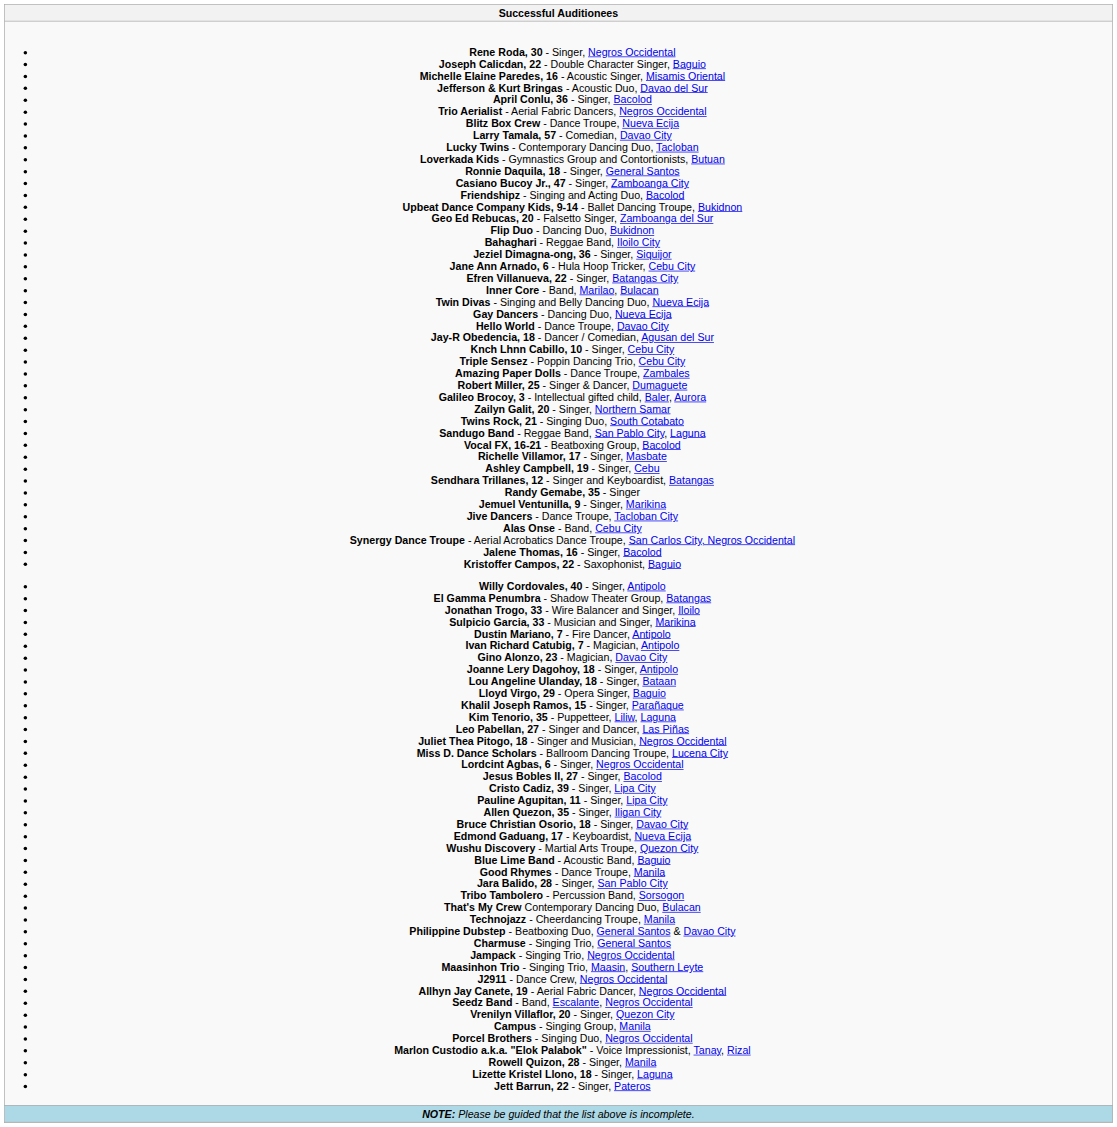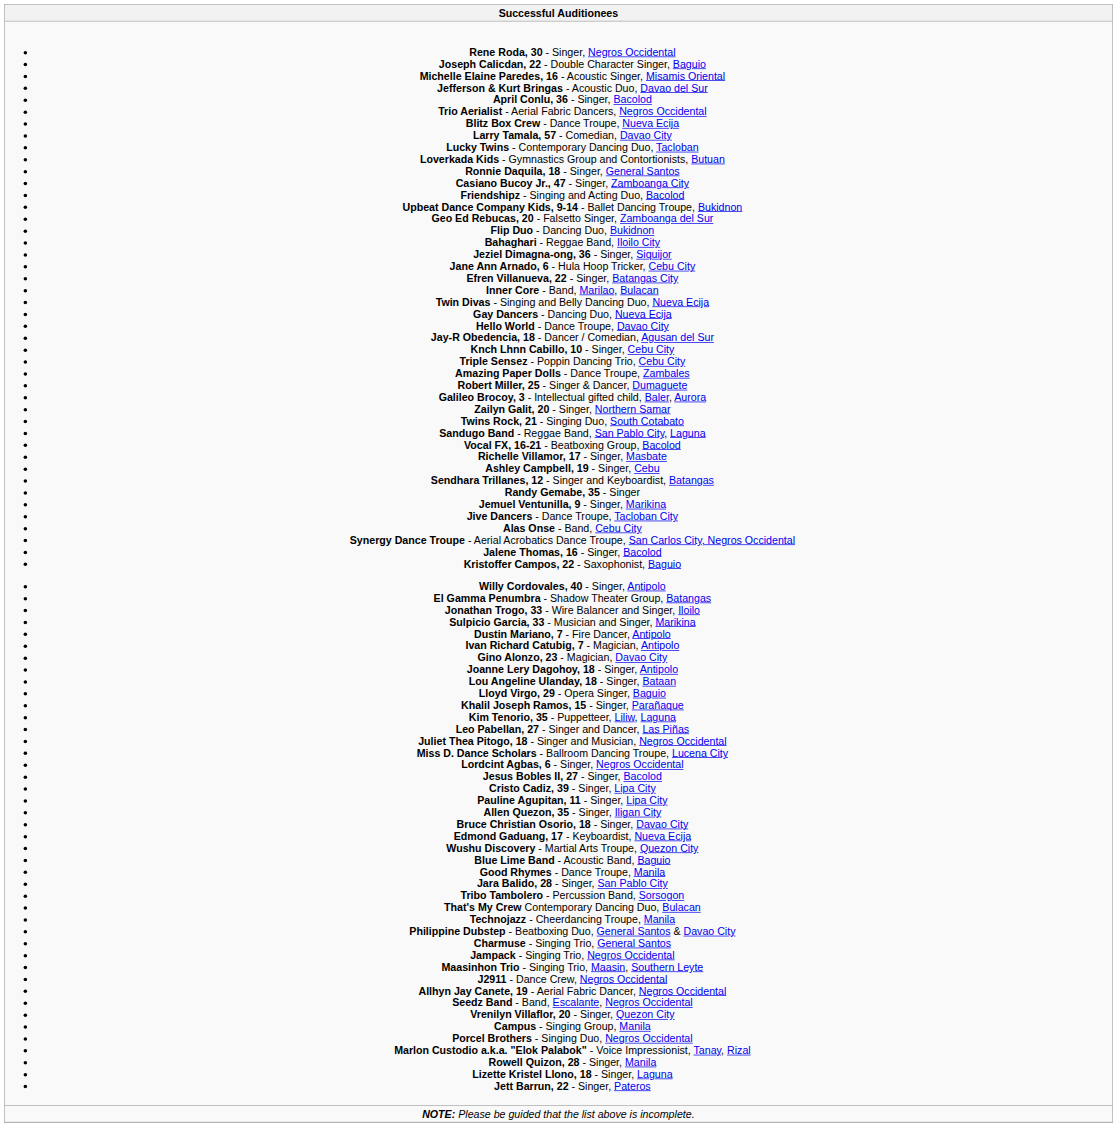(558, 1114) lightblue background -> (558, 1114) no background
